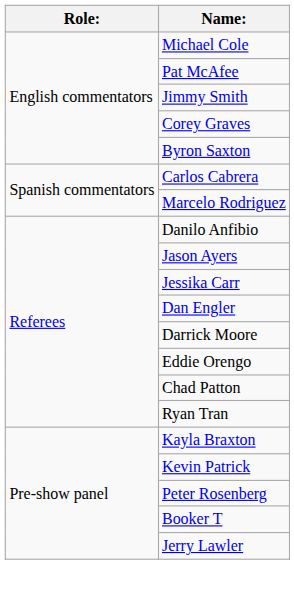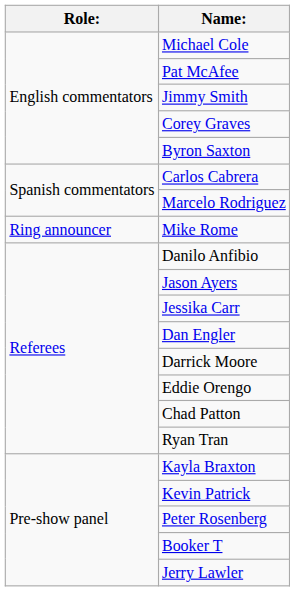+ row: (200, 229)
